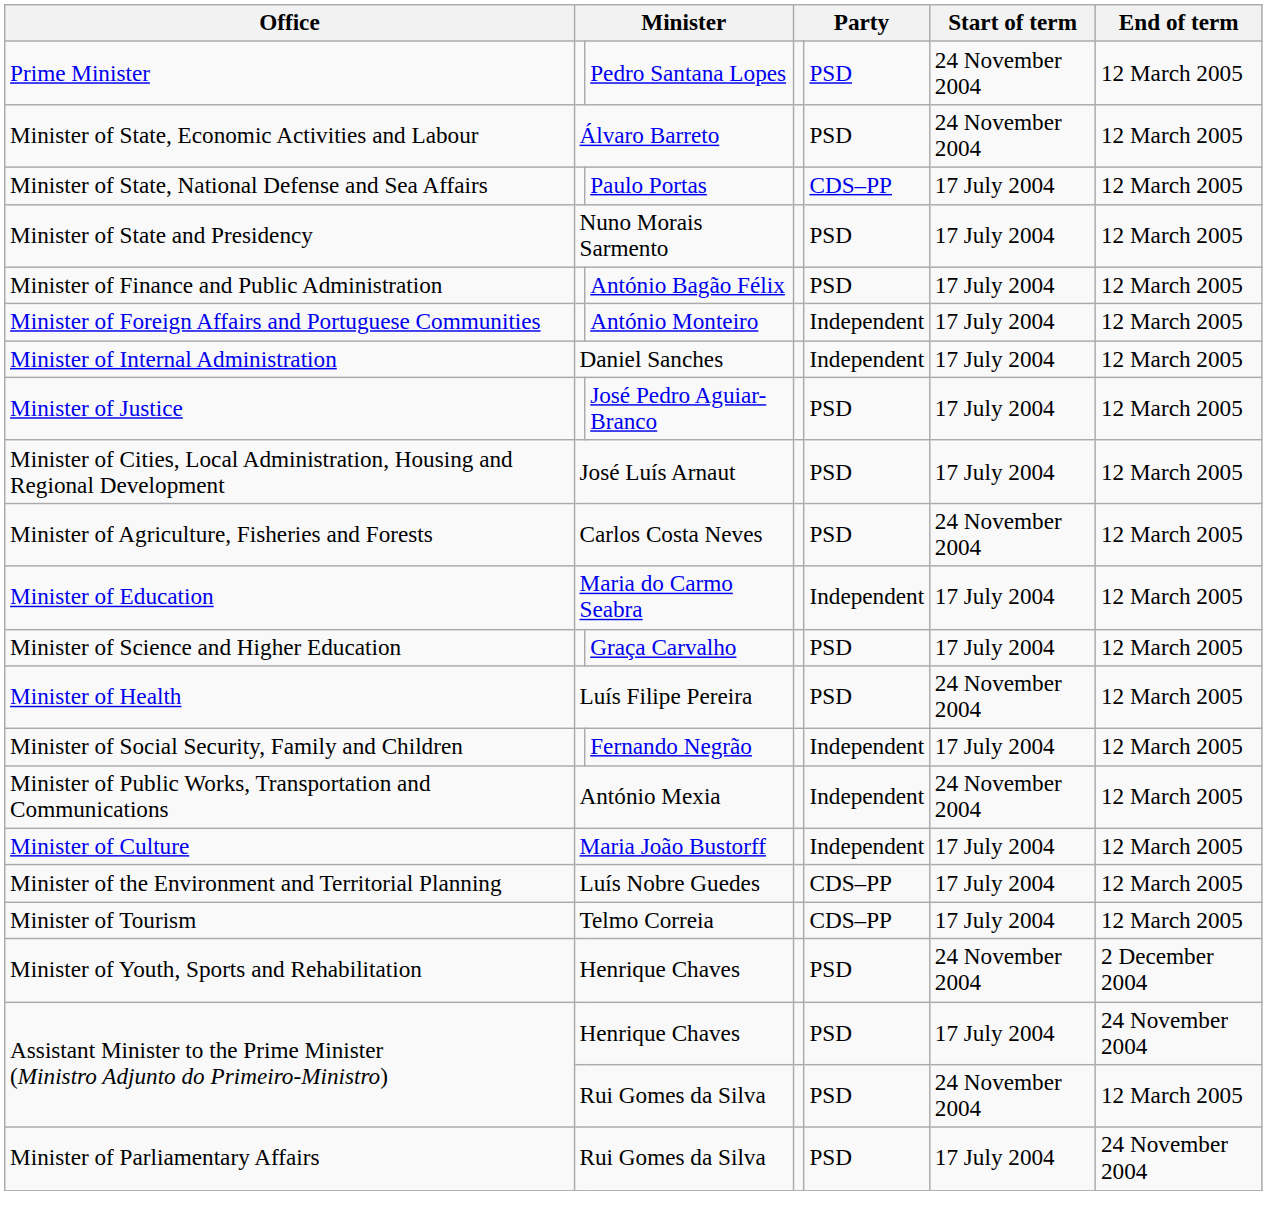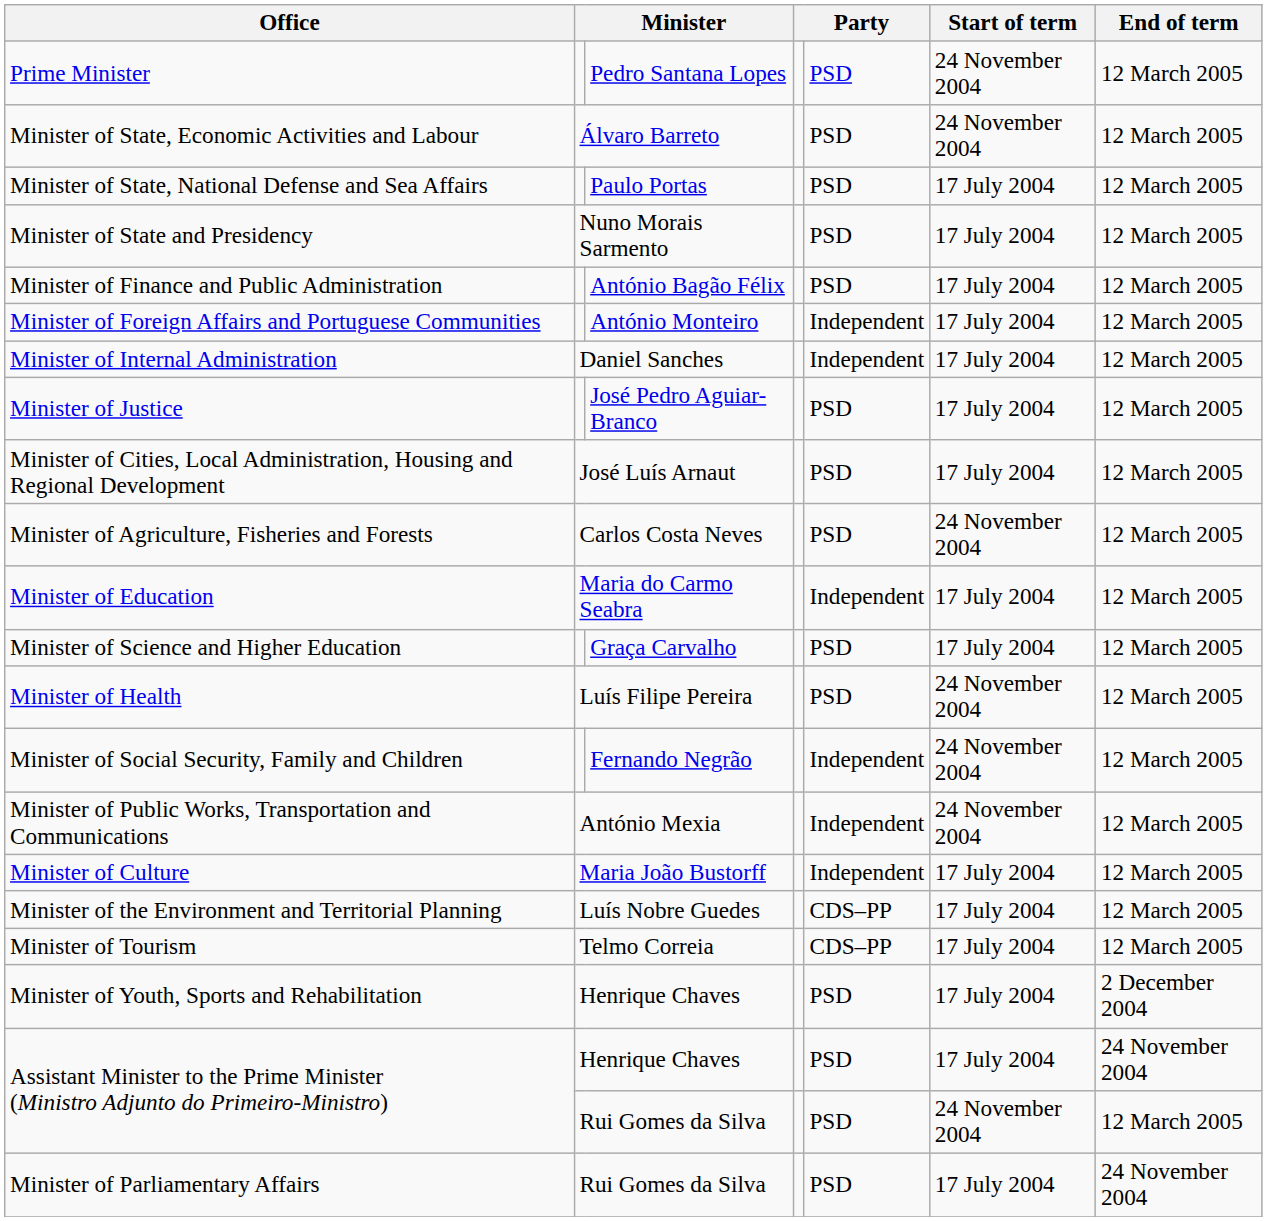(851, 185) CDS–PP -> (831, 185) PSD
(995, 746) 17 July 2004 -> (998, 759) 24 November 2004
(998, 969) 24 November 2004 -> (995, 996) 17 July 2004
